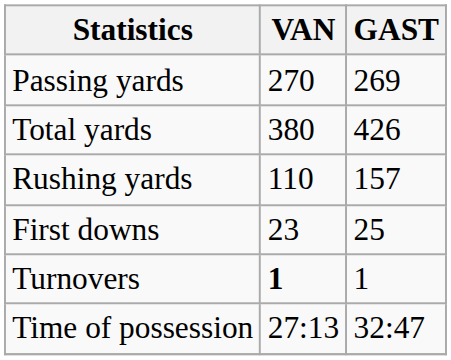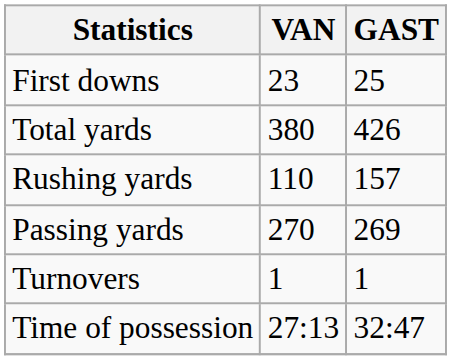rows swapped: (86, 228) <-> (98, 79)
(276, 278) bold -> (276, 278) normal
